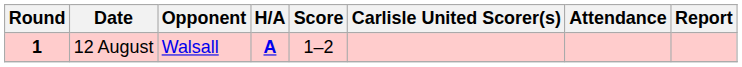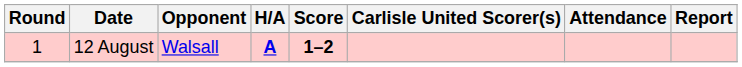(37, 47) bold -> (37, 47) normal
(319, 47) normal -> (319, 47) bold
